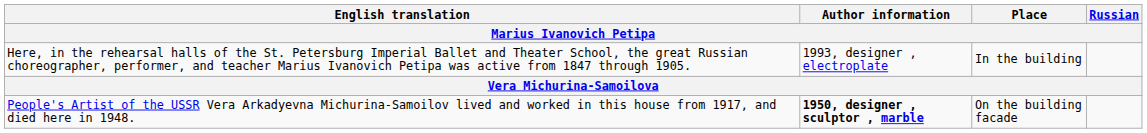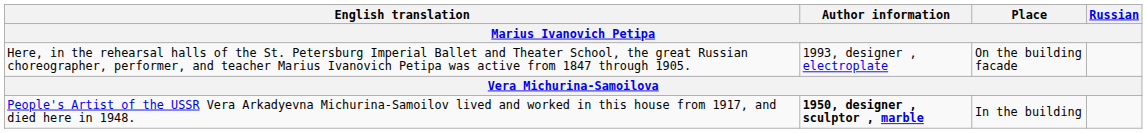(1028, 59) In the building -> (1028, 59) On the building facade
(1028, 112) On the building facade -> (1028, 112) In the building
